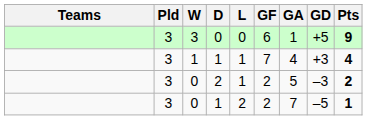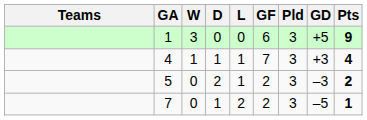columns swapped: (168, 15) <-> (293, 15)
